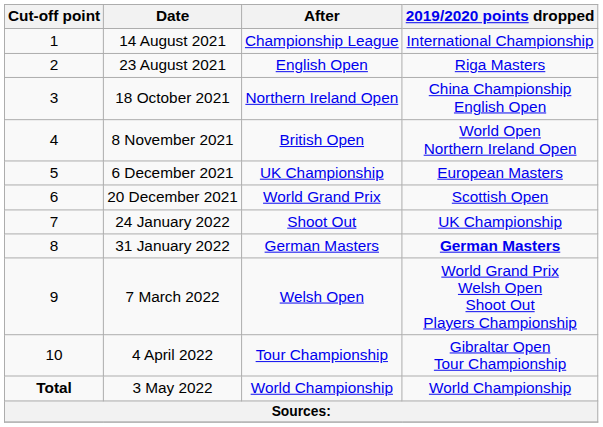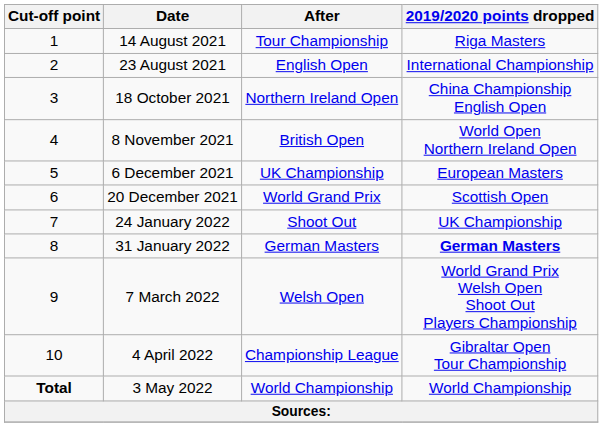(322, 41) Championship League -> (322, 41) Tour Championship
(500, 41) International Championship -> (500, 41) Riga Masters
(500, 65) Riga Masters -> (500, 65) International Championship
(322, 355) Tour Championship -> (322, 355) Championship League
